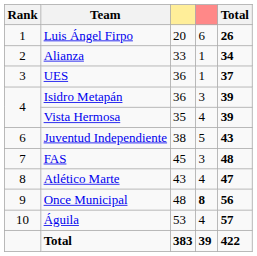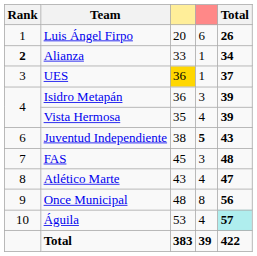(23, 55) normal -> (23, 55) bold
(180, 76) no background -> (180, 76) gold background
(202, 138) normal -> (202, 138) bold
(202, 199) bold -> (202, 199) normal
(227, 220) no background -> (227, 220) paleturquoise background
